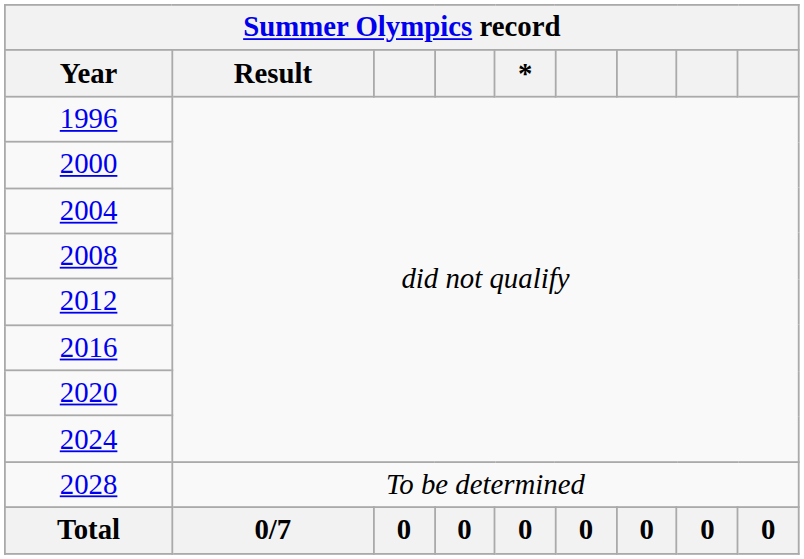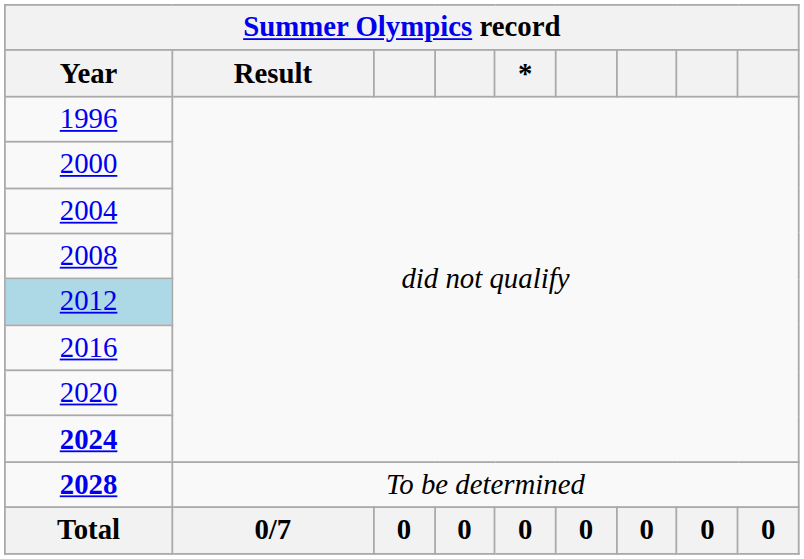(89, 301) no background -> (89, 301) lightblue background
(89, 438) normal -> (89, 438) bold
(89, 484) normal -> (89, 484) bold
